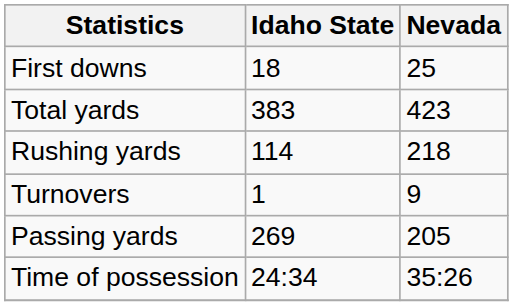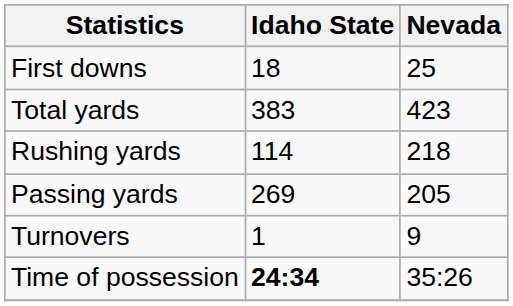rows swapped: (94, 236) <-> (70, 194)
(284, 278) normal -> (285, 278) bold
